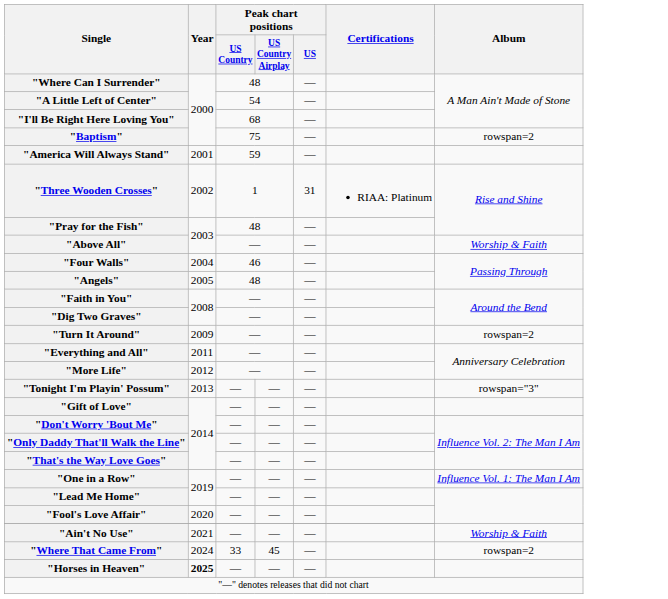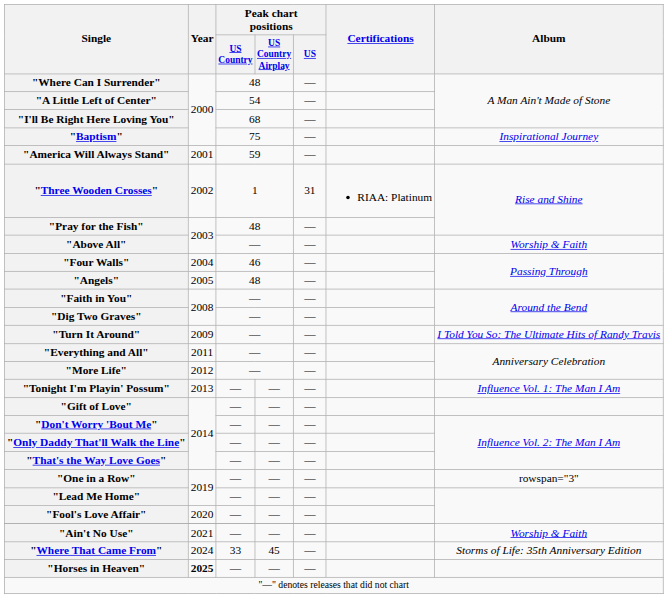(509, 136) rowspan=2 -> (549, 136) Inspirational Journey
(509, 334) rowspan=2 -> (549, 334) I Told You So: The Ultimate Hits of Randy Travis
(509, 388) rowspan="3" -> (549, 388) Influence Vol. 1: The Man I Am
(509, 478) Influence Vol. 1: The Man I Am -> (549, 478) rowspan="3"
(509, 550) rowspan=2 -> (549, 550) Storms of Life: 35th Anniversary Edition
